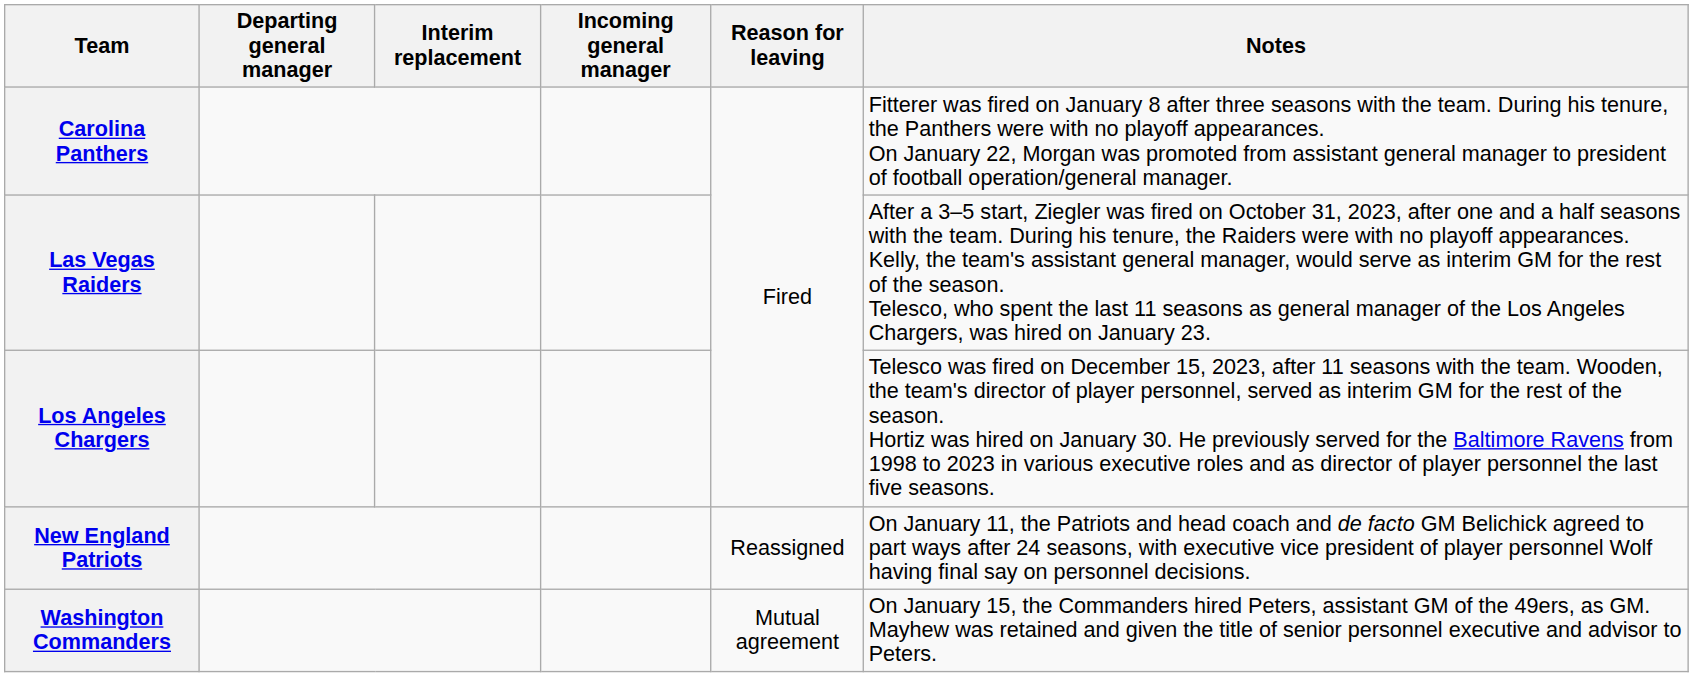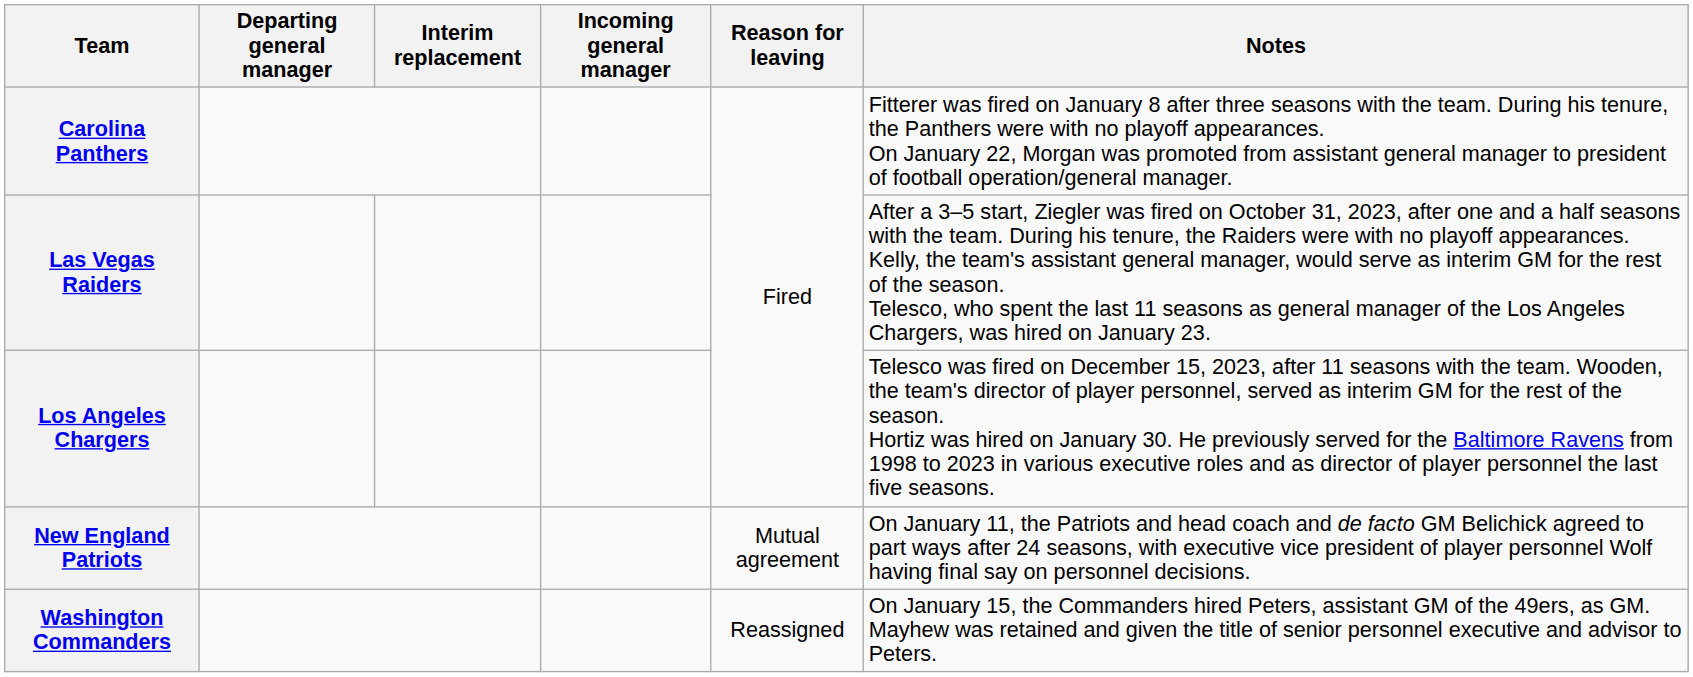(787, 547) Reassigned -> (787, 547) Mutual agreement
(787, 630) Mutual agreement -> (787, 630) Reassigned
